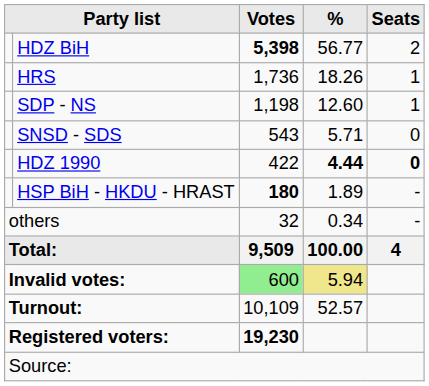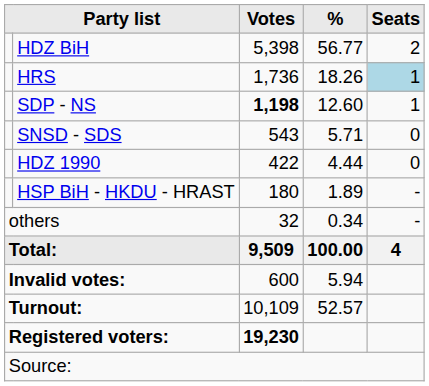(276, 47) bold -> (276, 47) normal
(415, 76) no background -> (415, 76) lightblue background
(276, 105) normal -> (276, 105) bold
(345, 163) bold -> (345, 163) normal
(415, 163) bold -> (415, 163) normal
(284, 192) bold -> (284, 192) normal
(284, 279) lightgreen background -> (284, 279) no background
(345, 279) khaki background -> (345, 279) no background
